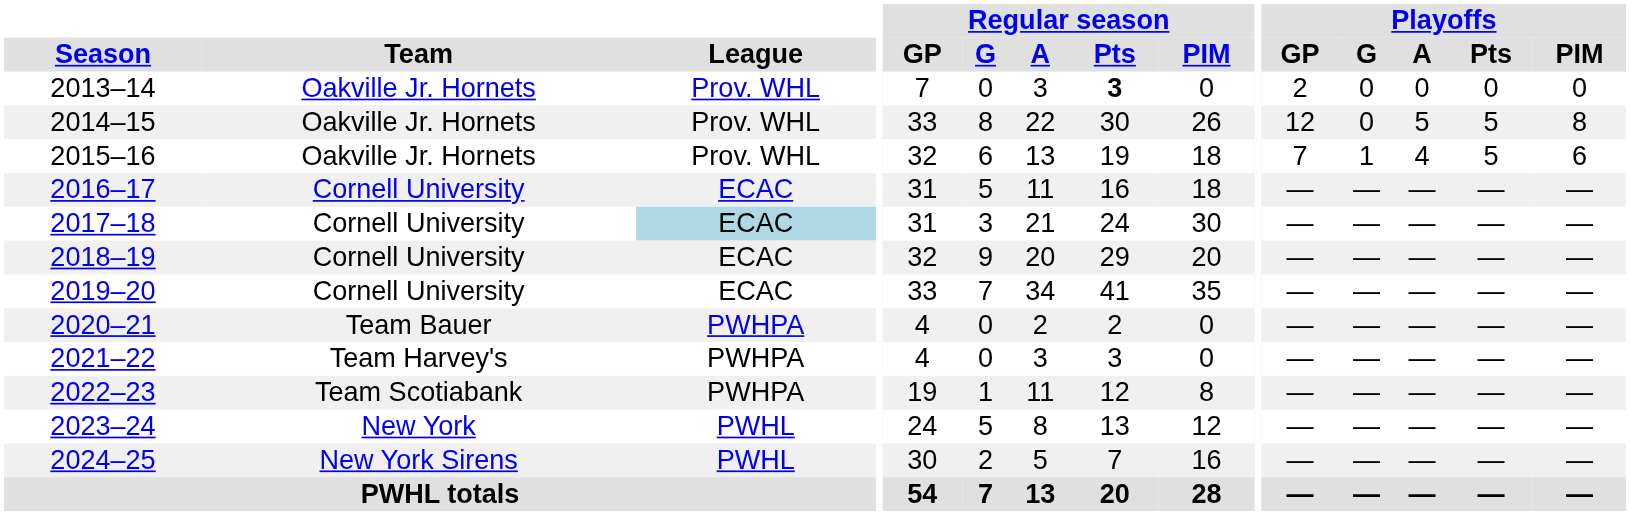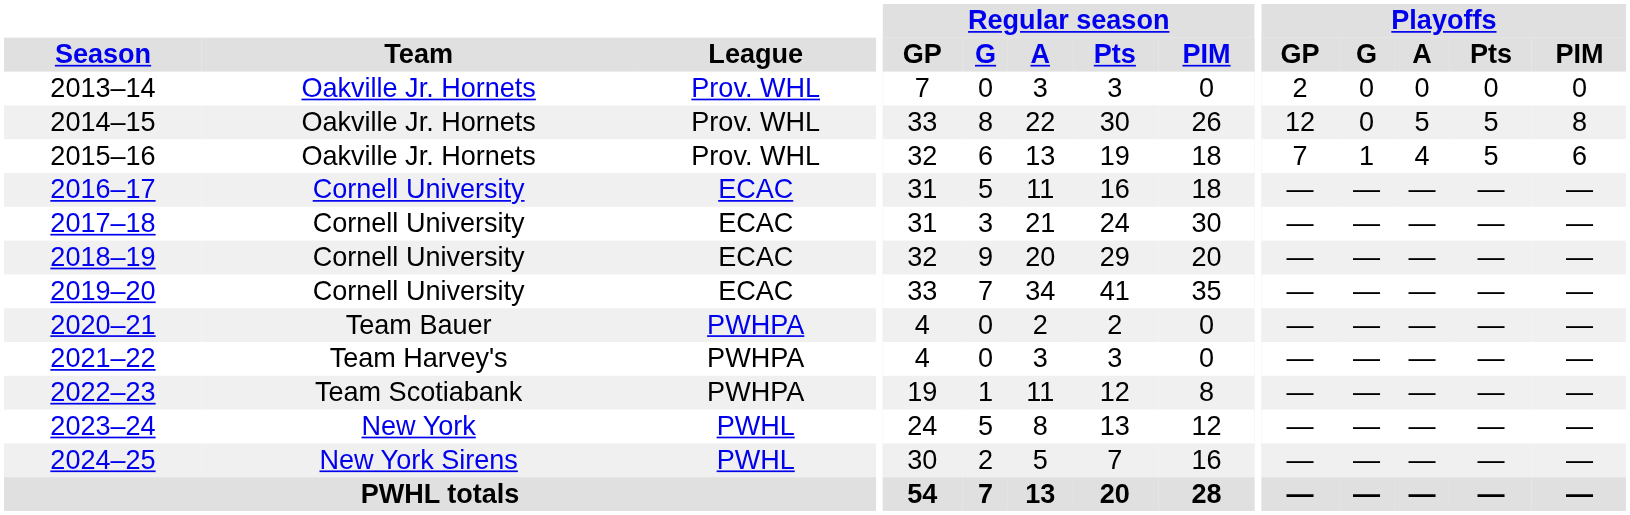(1115, 88) bold -> (1115, 88) normal
(756, 223) lightblue background -> (756, 223) no background
